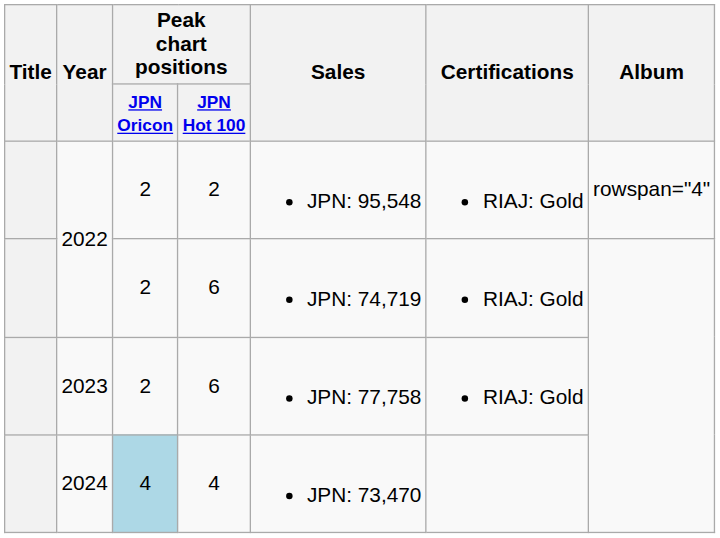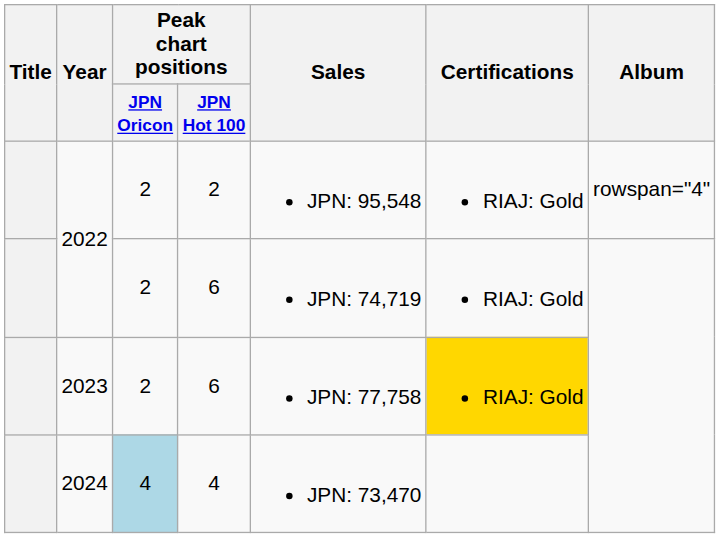(507, 397) no background -> (507, 397) gold background
